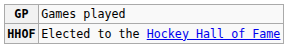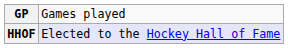(161, 34) no background -> (161, 34) lavender background
